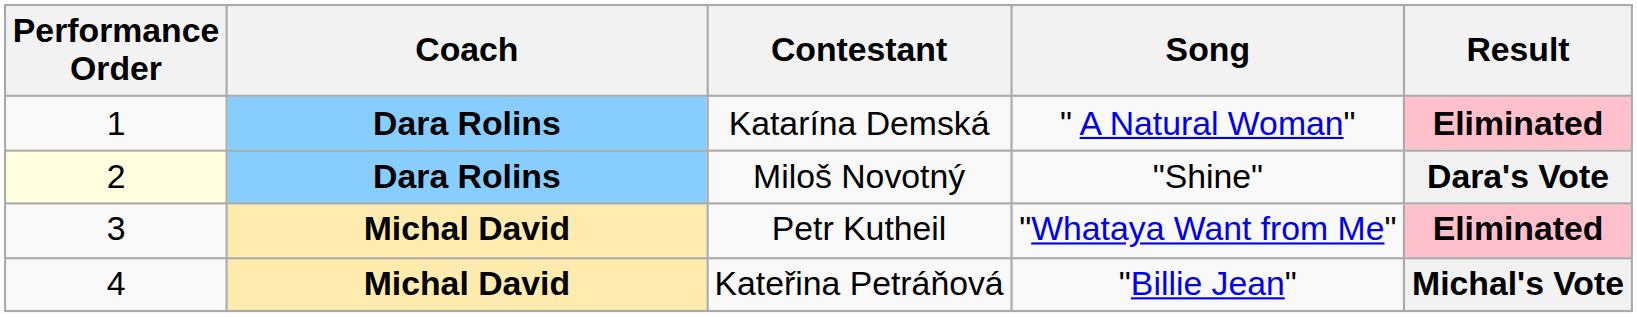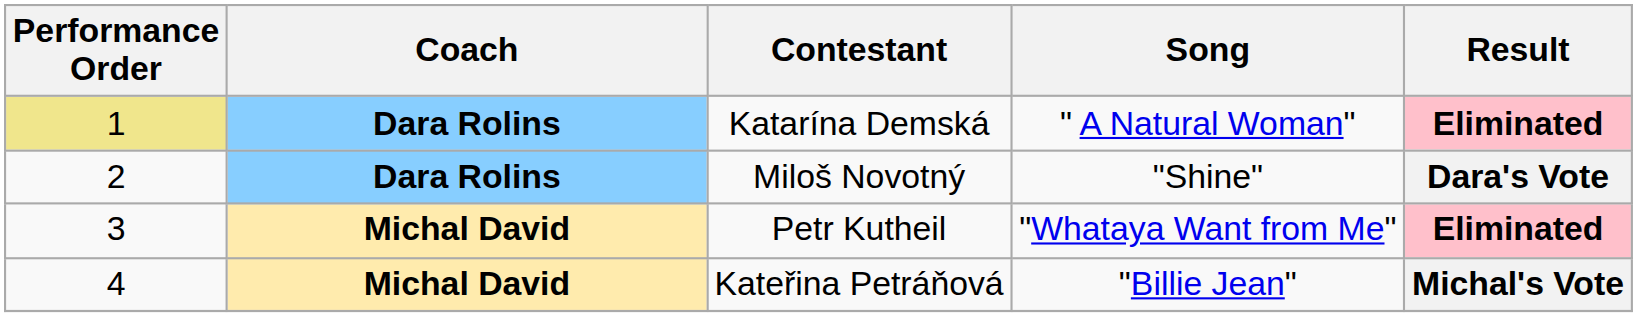(116, 122) no background -> (116, 122) khaki background
(116, 176) lightyellow background -> (116, 176) no background
